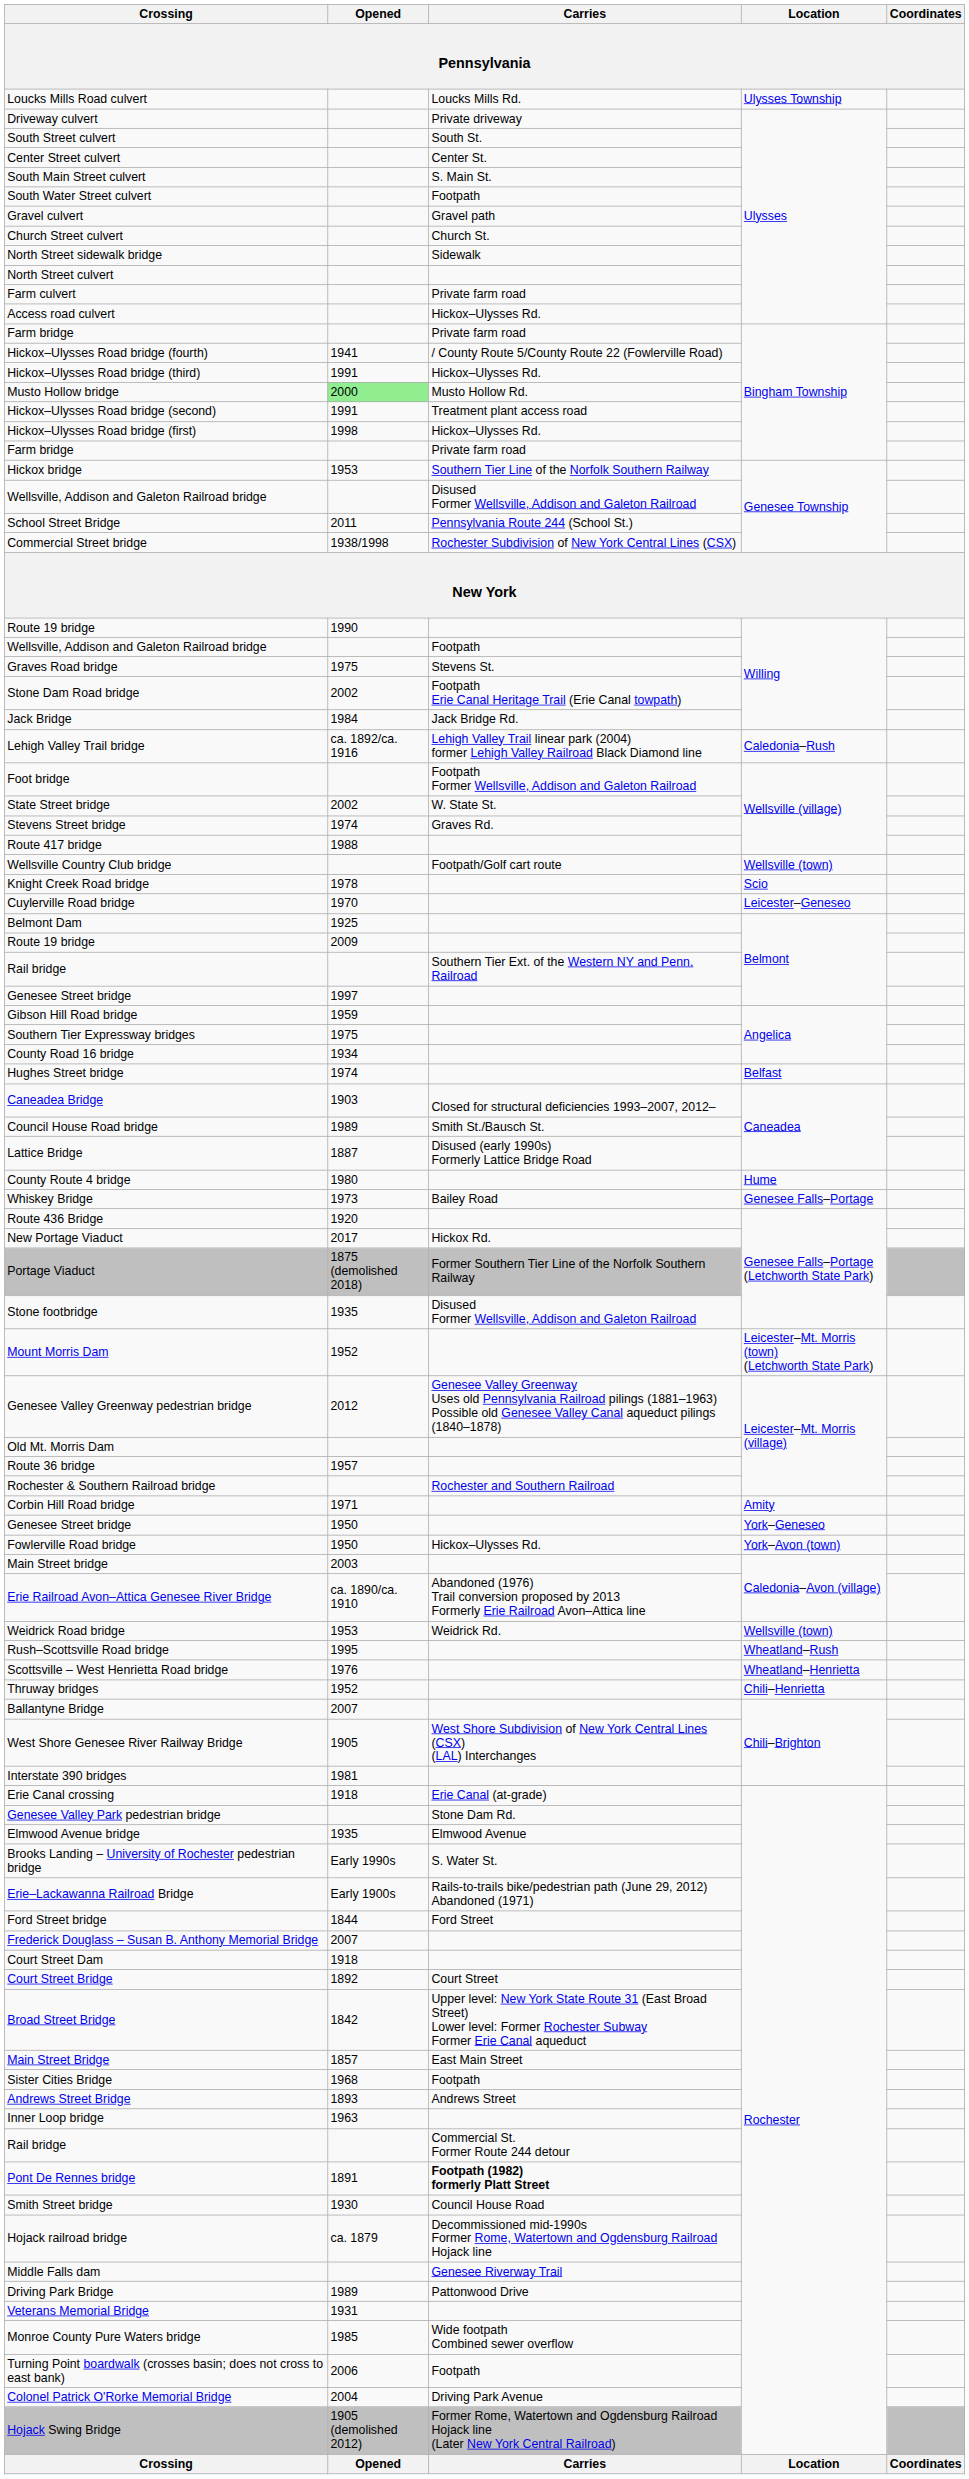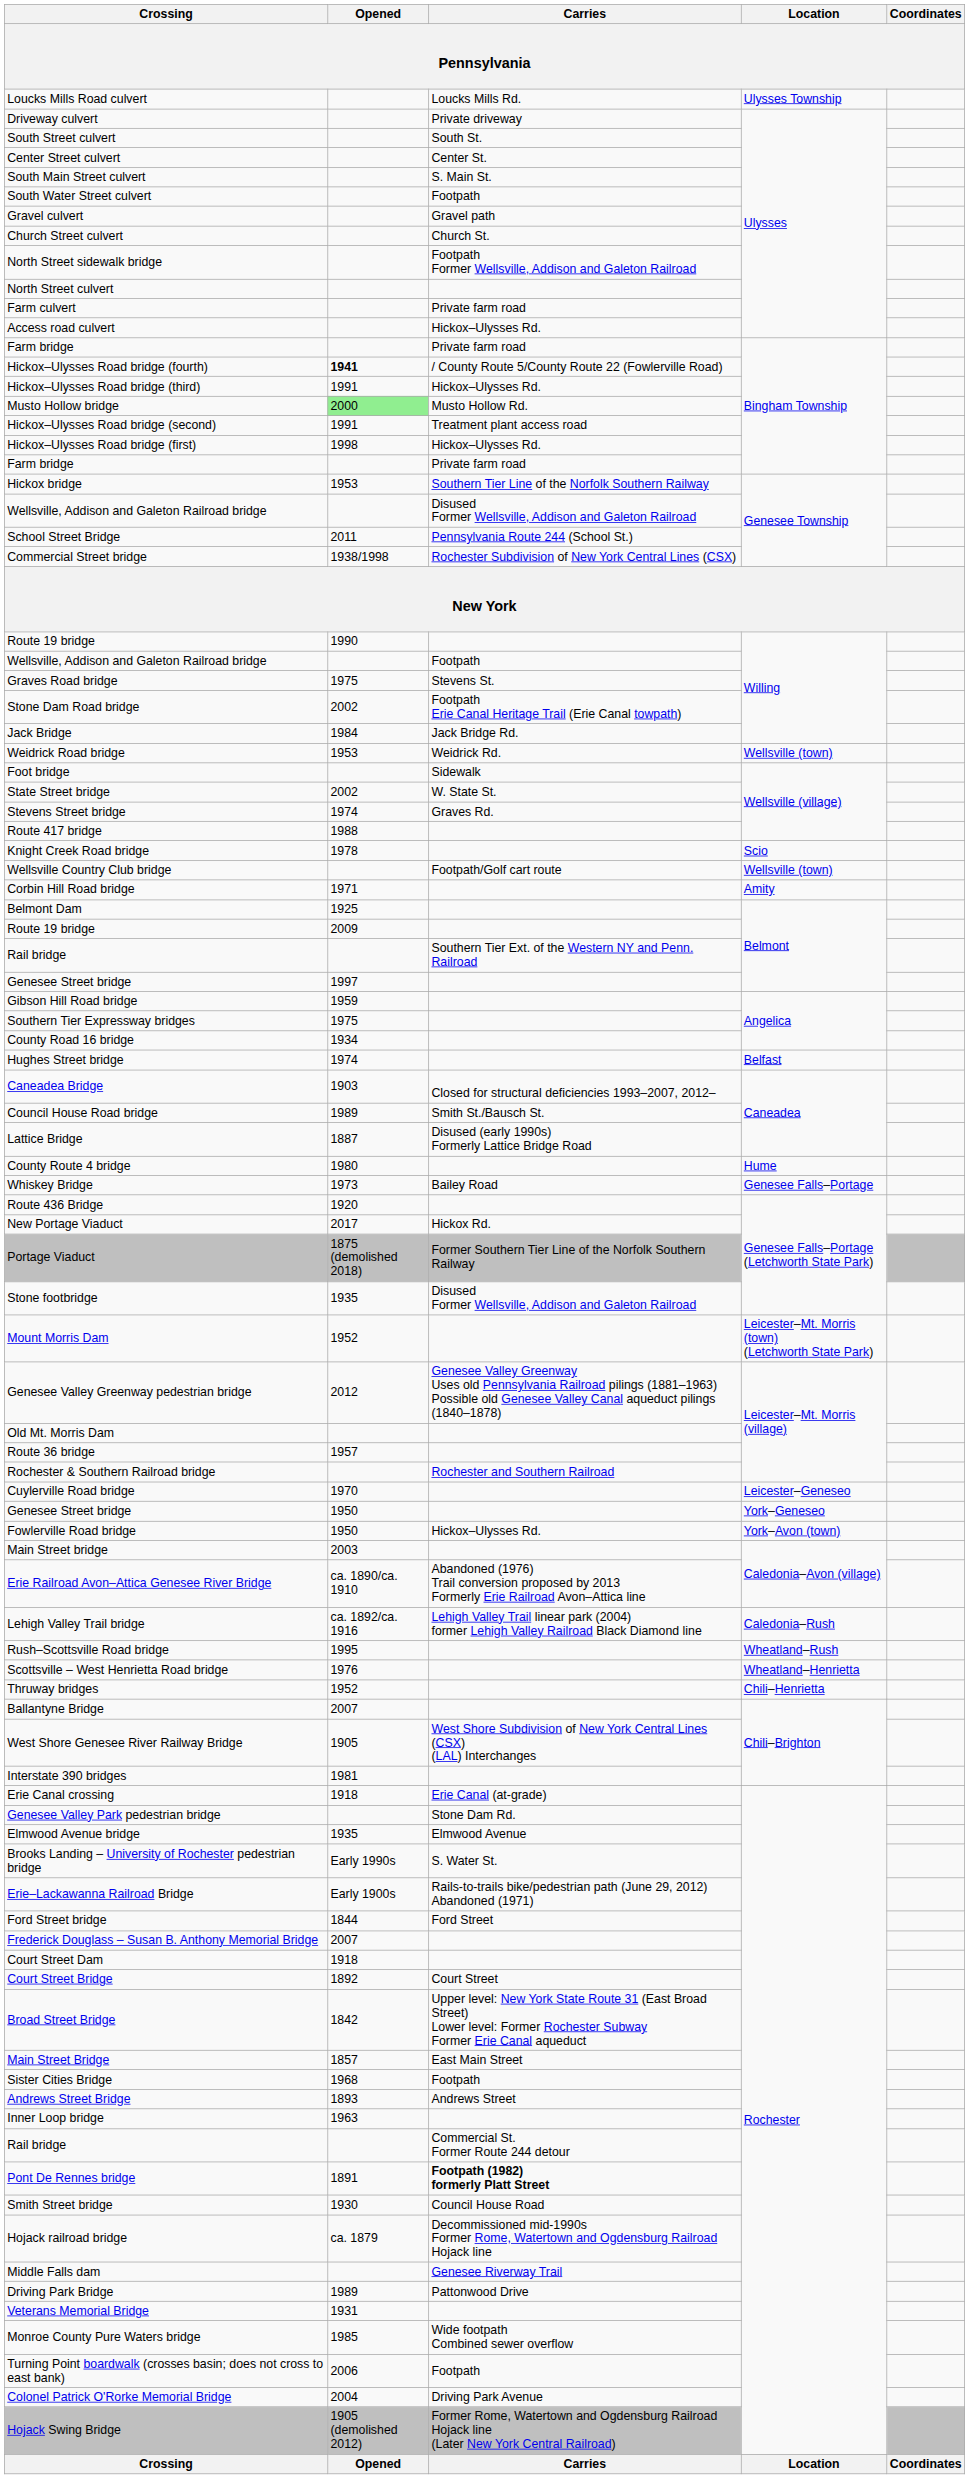(456, 255) Sidewalk -> (564, 262) Footpath Former Wellsville, Addison and Galeton Railroad
(344, 353) normal -> (344, 366) bold
rows swapped: (66, 1630) <-> (76, 746)
(564, 779) Footpath Former Wellsville, Addison and Galeton Railroad -> (456, 772) Sidewalk
rows swapped: (89, 864) <-> (78, 884)
rows swapped: (71, 1505) <-> (71, 903)
